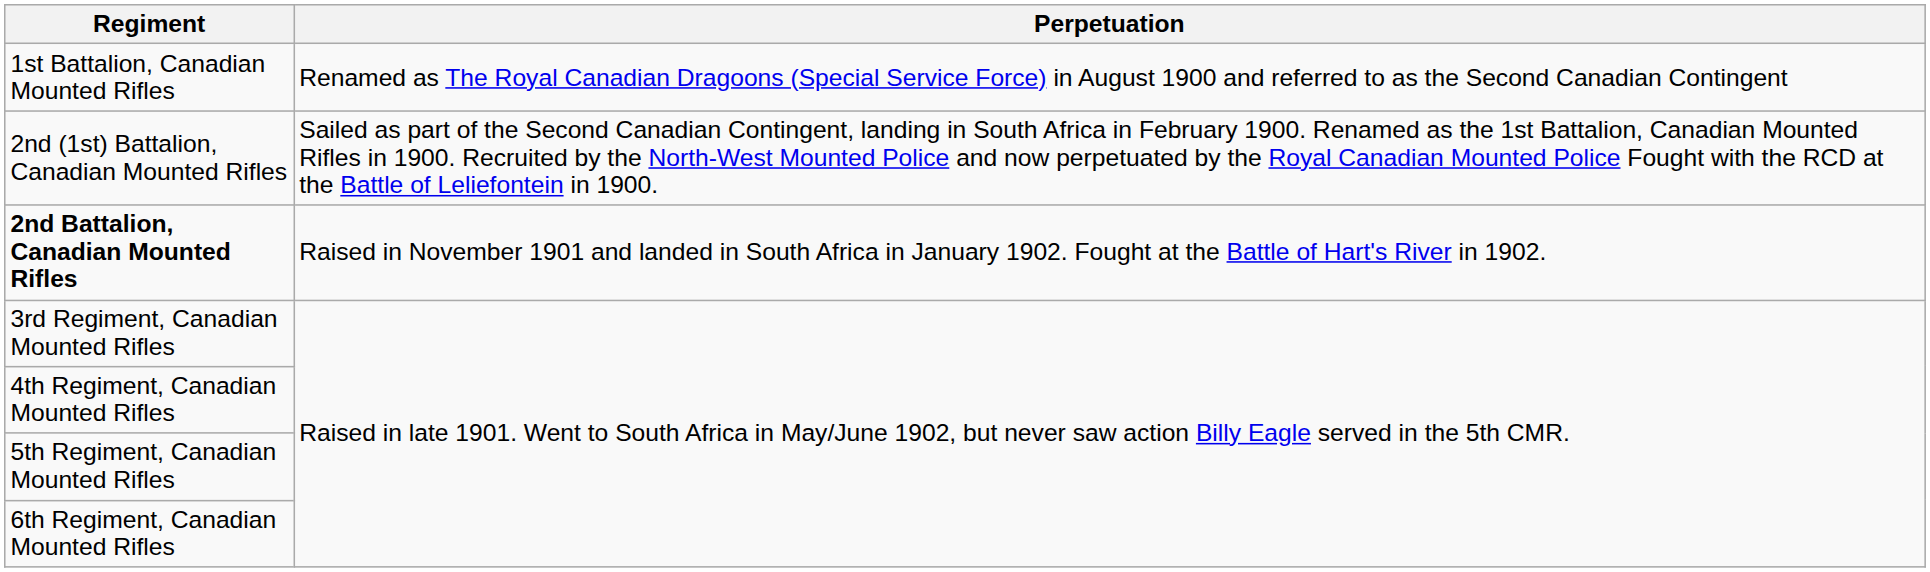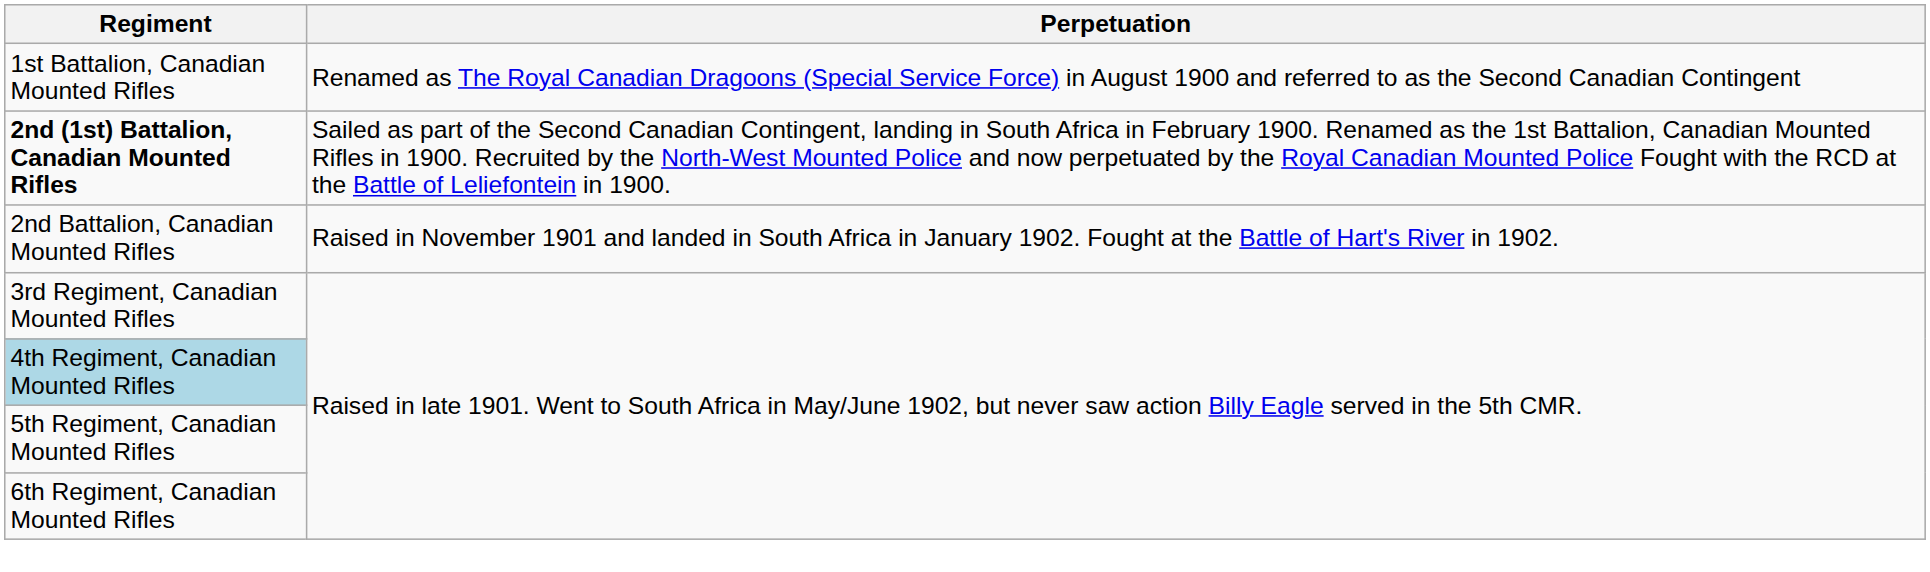(149, 157) normal -> (121, 157) bold
(121, 252) bold -> (142, 238) normal
(143, 399) no background -> (143, 371) lightblue background
